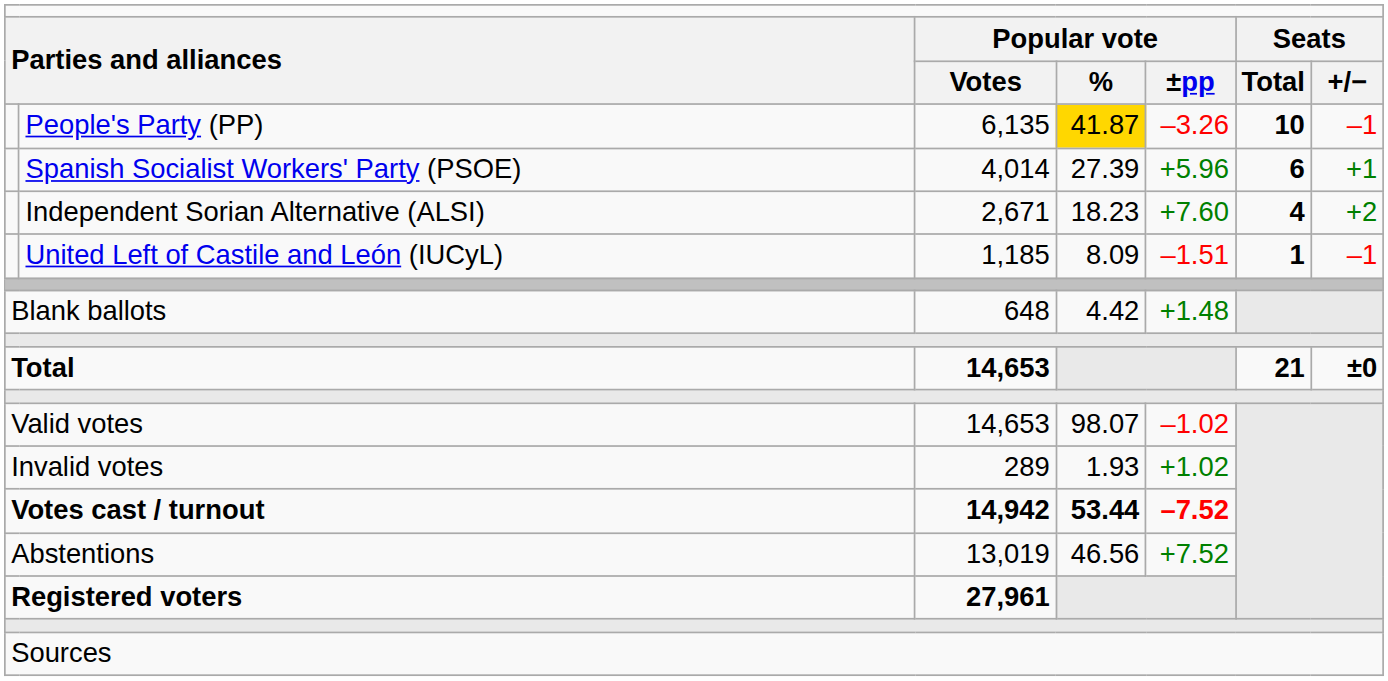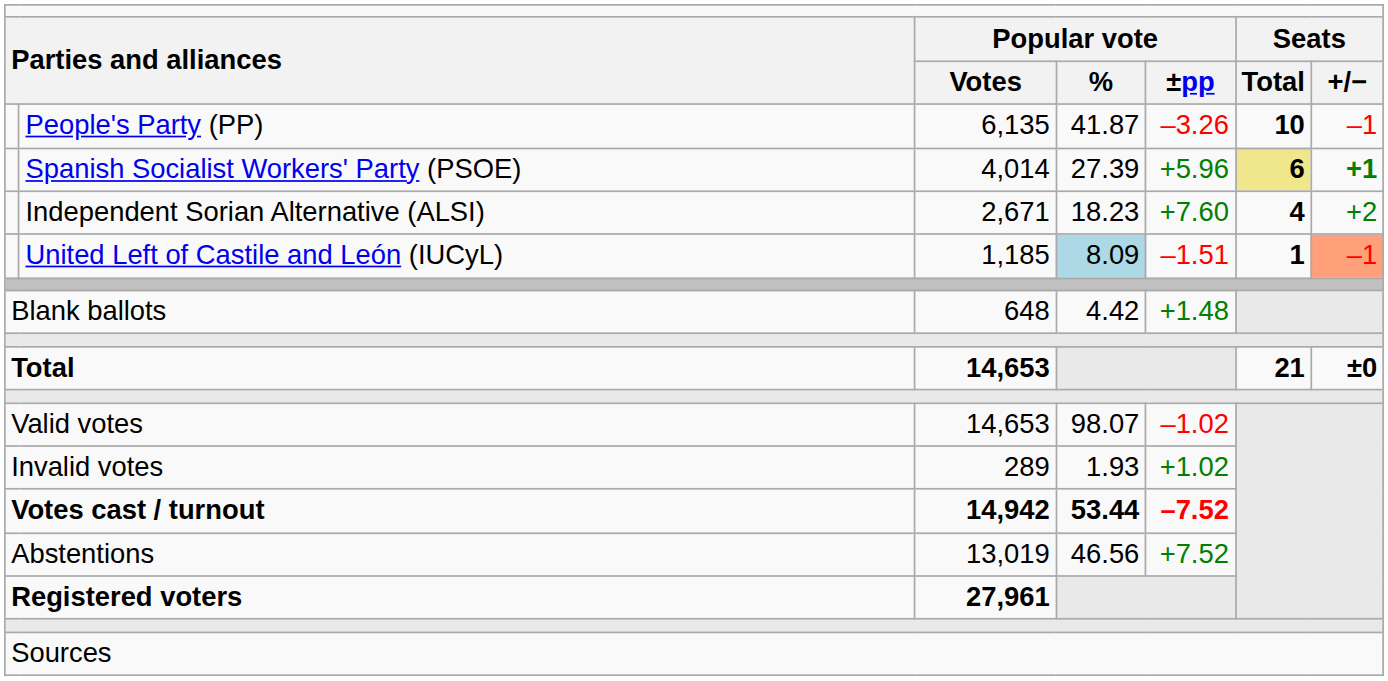(1105, 125) gold background -> (1105, 125) no background
(1297, 168) no background -> (1297, 168) khaki background
(1362, 168) normal -> (1362, 168) bold
(1113, 255) no background -> (1113, 255) lightblue background
(1362, 255) no background -> (1362, 255) lightsalmon background
